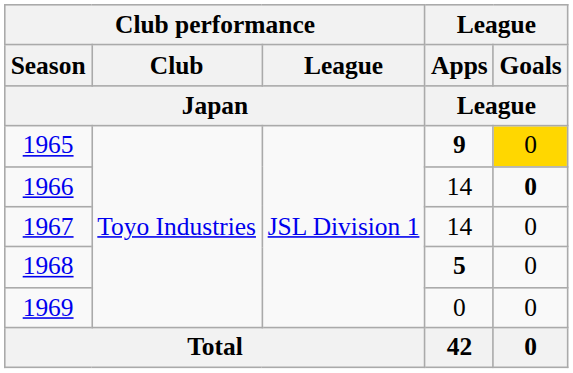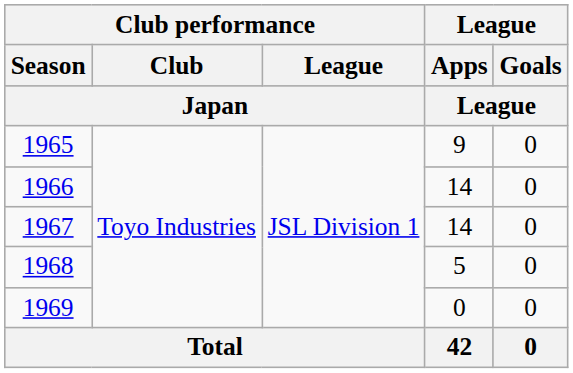(459, 145) bold -> (459, 145) normal
(531, 145) gold background -> (531, 145) no background
(531, 186) bold -> (531, 186) normal
(459, 266) bold -> (459, 266) normal
